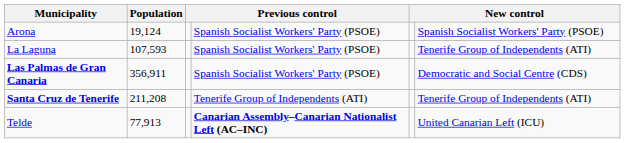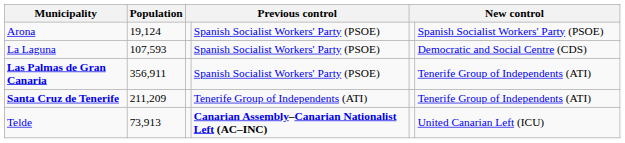(504, 49) Tenerife Group of Independents (ATI) -> (502, 49) Democratic and Social Centre (CDS)
(502, 73) Democratic and Social Centre (CDS) -> (504, 73) Tenerife Group of Independents (ATI)
(148, 98) 211,208 -> (148, 98) 211,209
(145, 122) 77,913 -> (145, 122) 73,913
